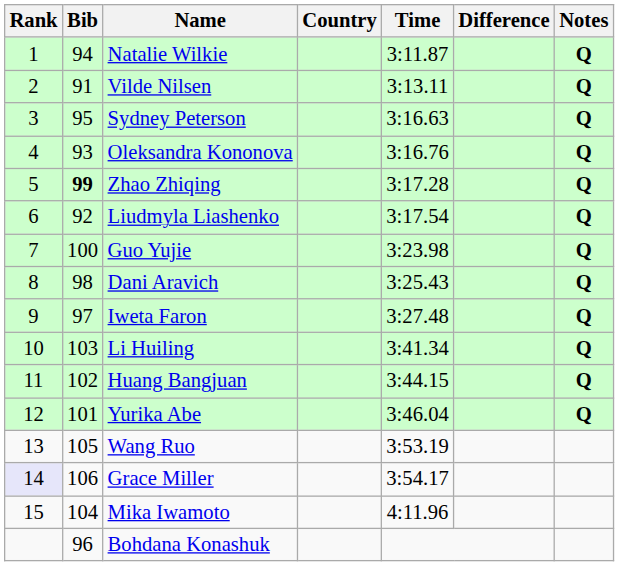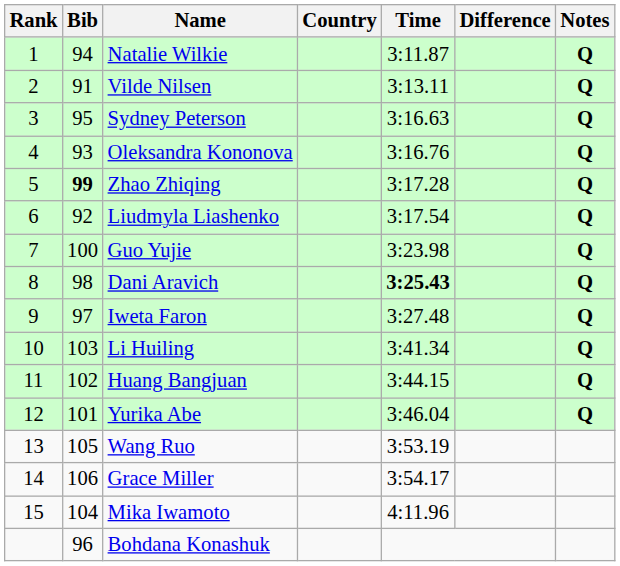(418, 282) normal -> (418, 282) bold
(33, 479) lavender background -> (33, 479) no background
